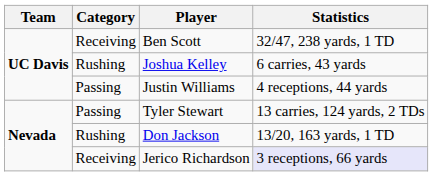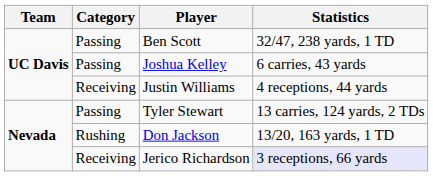(106, 40) Receiving -> (98, 40) Passing
(100, 64) Rushing -> (98, 64) Passing
(98, 87) Passing -> (106, 87) Receiving
